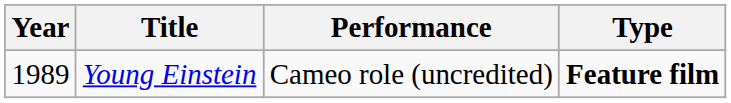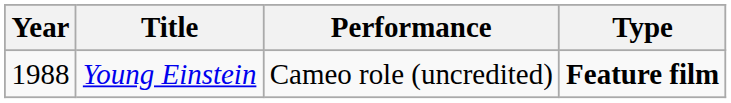(41, 73) 1989 -> (41, 73) 1988
